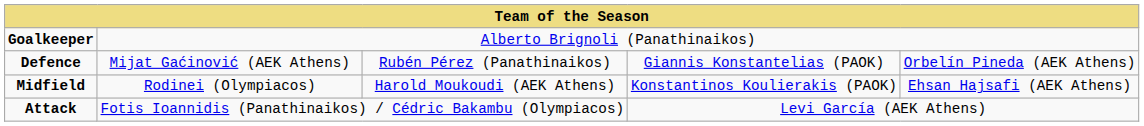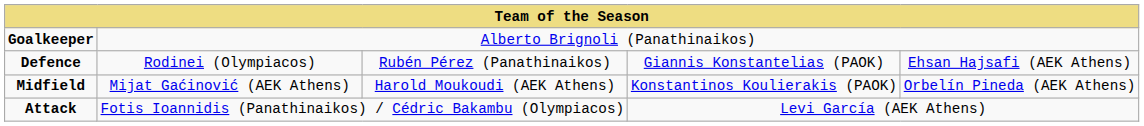(230, 63) Mijat Gaćinović (AEK Athens) -> (230, 63) Rodinei (Olympiacos)
(1020, 63) Orbelín Pineda (AEK Athens) -> (1020, 63) Ehsan Hajsafi (AEK Athens)
(230, 86) Rodinei (Olympiacos) -> (230, 86) Mijat Gaćinović (AEK Athens)
(1020, 86) Ehsan Hajsafi (AEK Athens) -> (1020, 86) Orbelín Pineda (AEK Athens)
